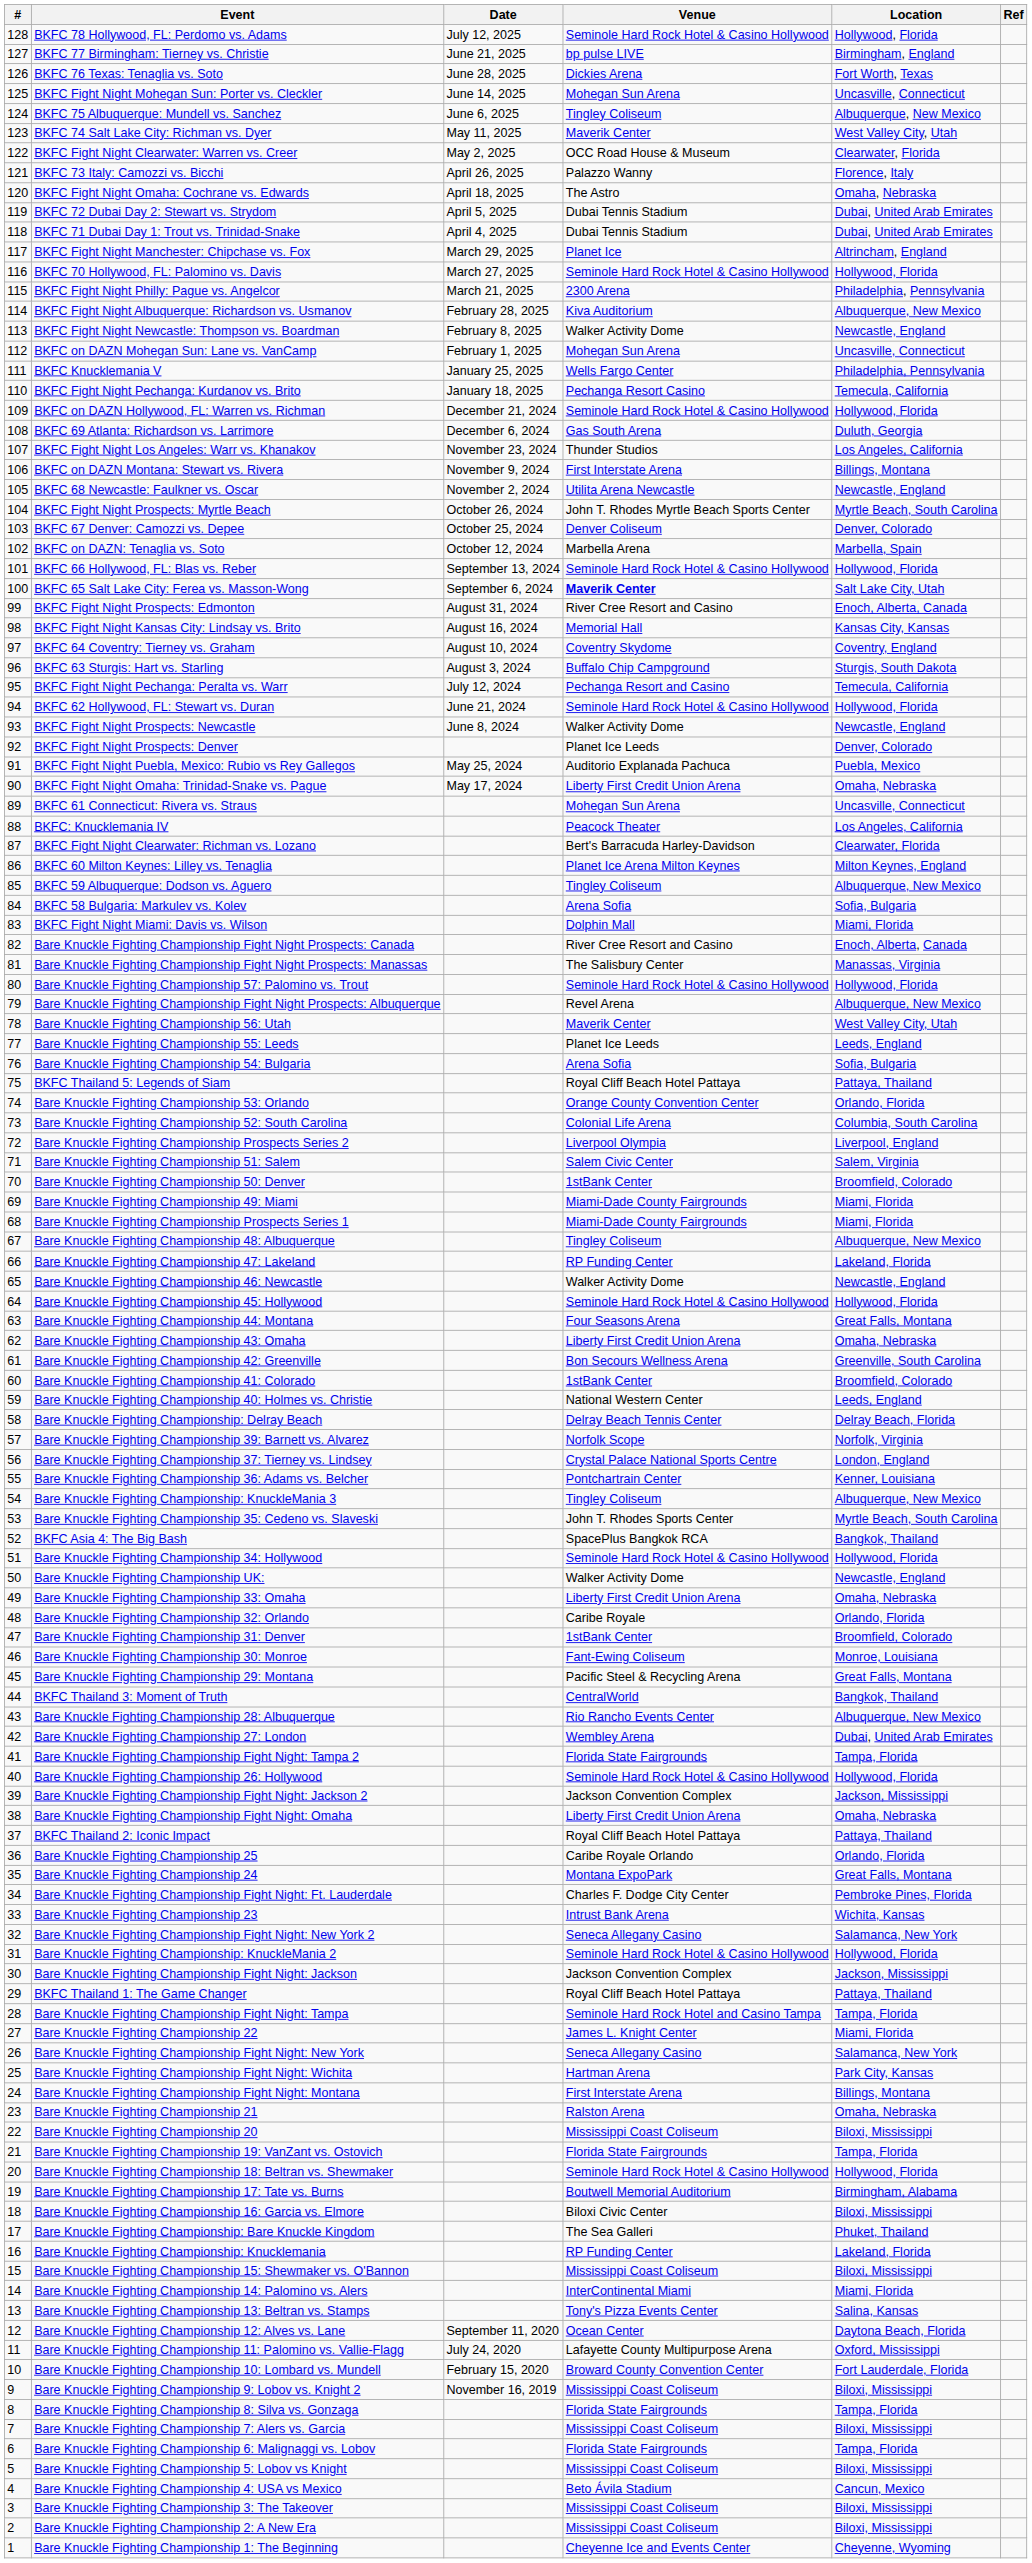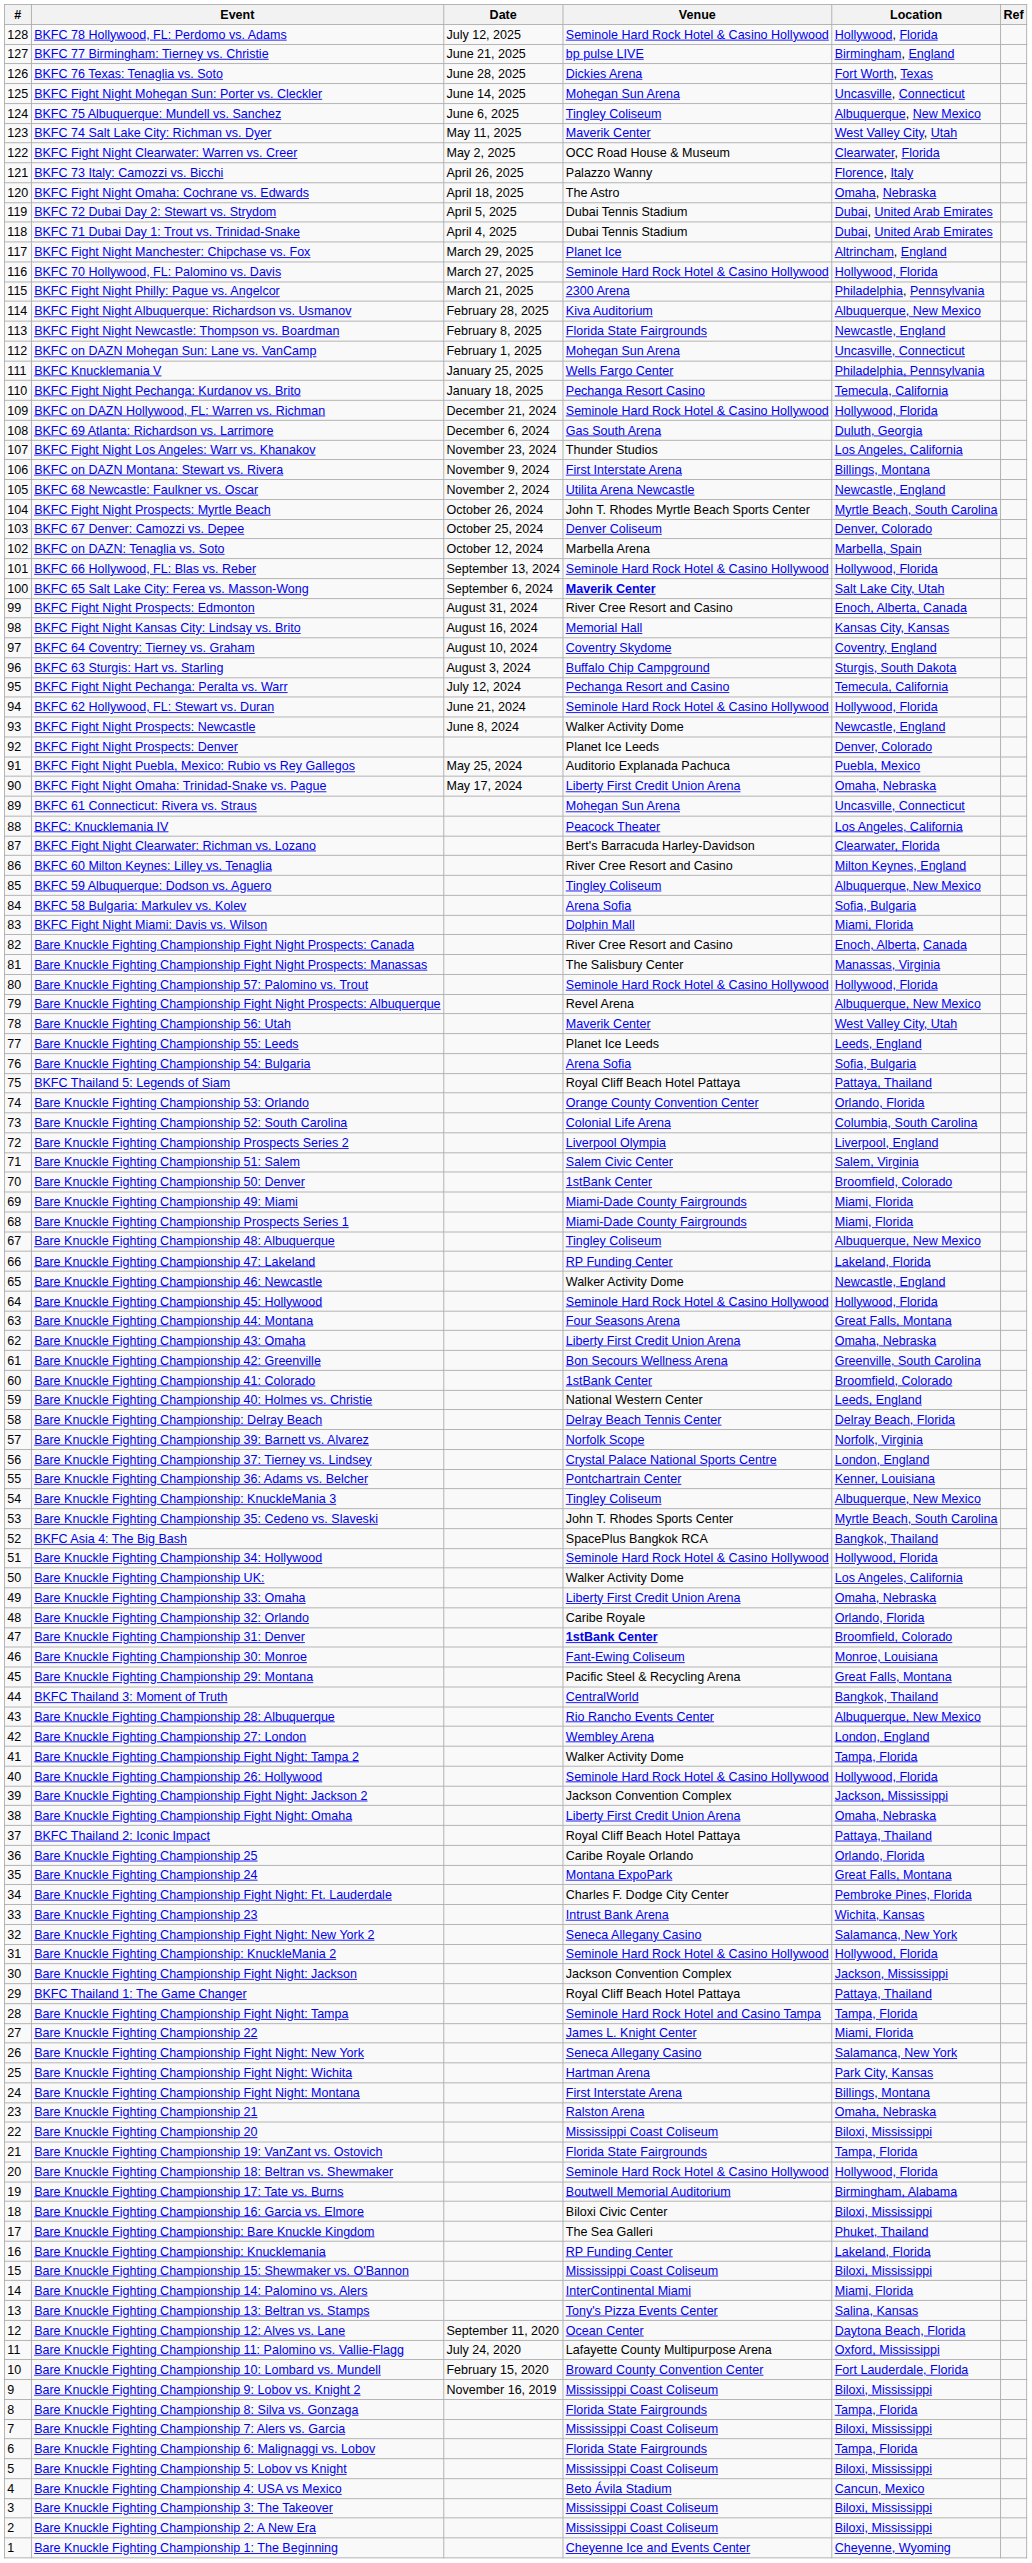(625, 331) Walker Activity Dome -> (636, 331) Florida State Fairgrounds
(653, 866) Planet Ice Arena Milton Keynes -> (649, 866) River Cree Resort and Casino
(890, 1578) Newcastle, England -> (899, 1578) Los Angeles, California
(609, 1638) normal -> (612, 1638) bold
(914, 1737) Dubai, United Arab Emirates -> (882, 1737) London, England
(636, 1756) Florida State Fairgrounds -> (625, 1756) Walker Activity Dome
